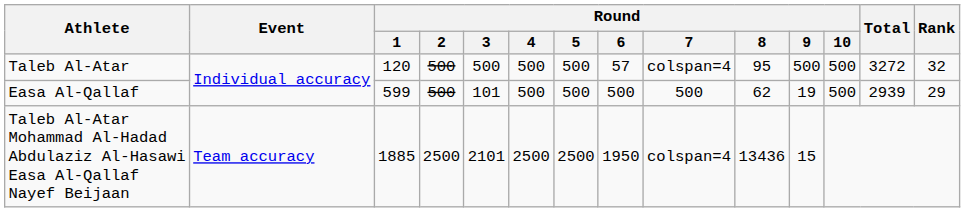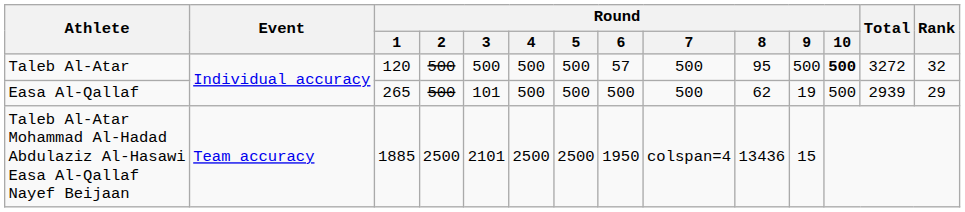(689, 67) colspan=4 -> (689, 67) 500
(842, 67) normal -> (842, 67) bold
(397, 93) 599 -> (397, 93) 265
